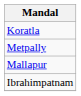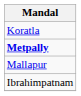(26, 47) normal -> (28, 47) bold
